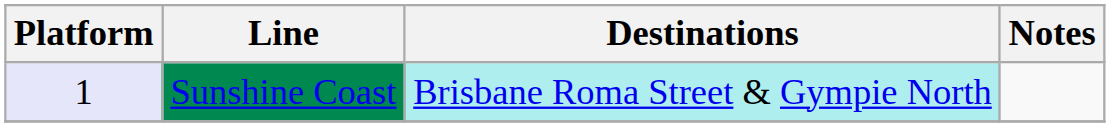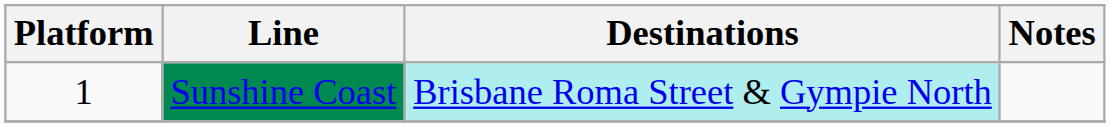(84, 91) lavender background -> (84, 91) no background
